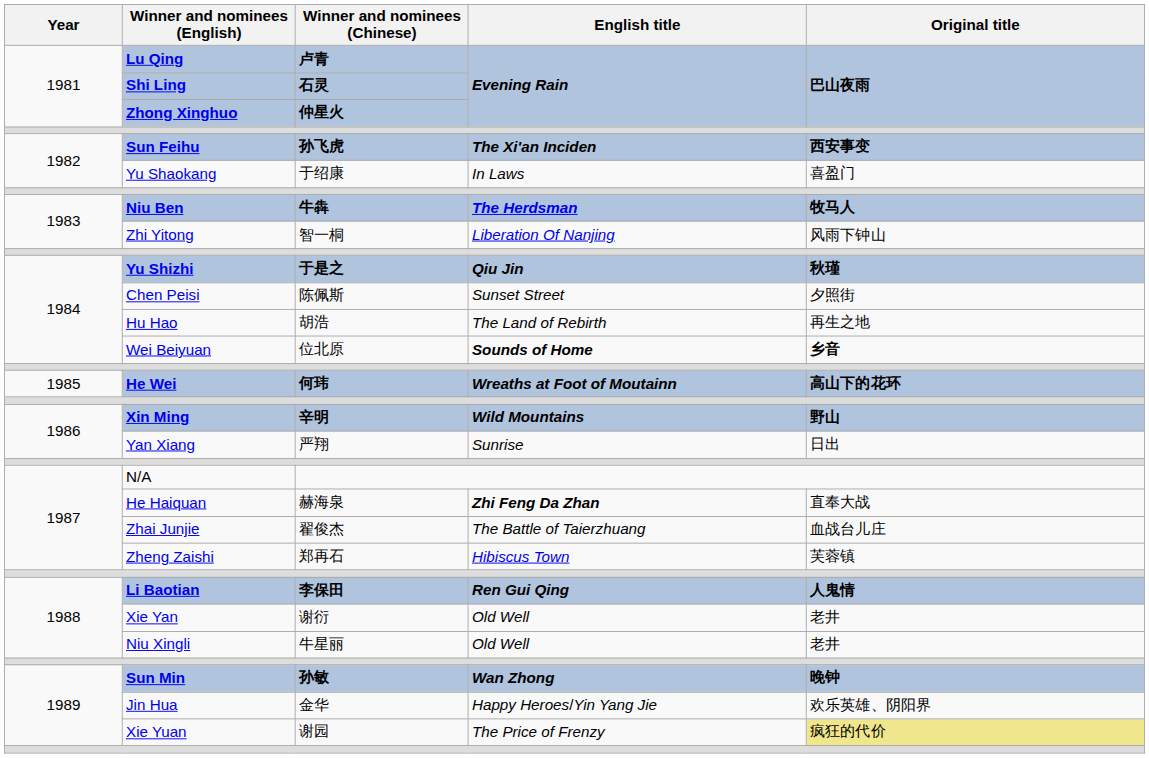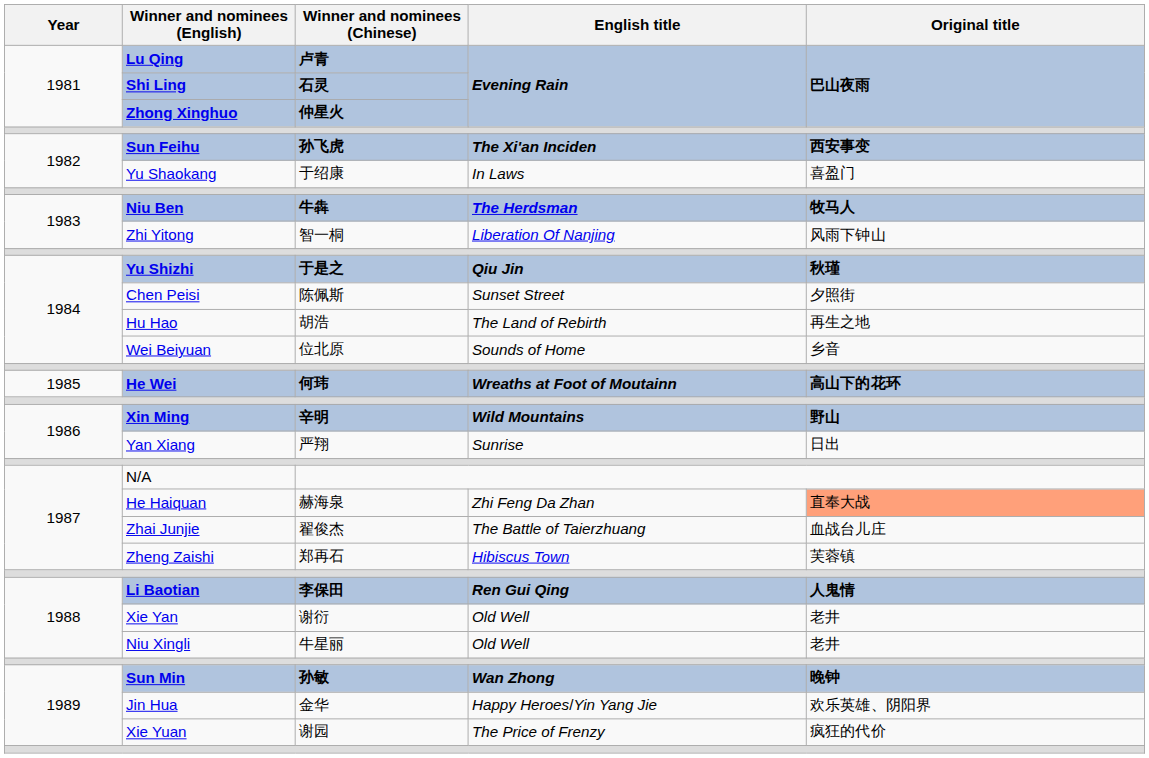(532, 349) bold -> (529, 349) normal
(825, 349) bold -> (825, 349) normal
(536, 502) bold -> (533, 502) normal
(840, 502) no background -> (840, 502) lightsalmon background
(848, 731) khaki background -> (848, 731) no background
